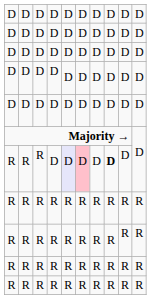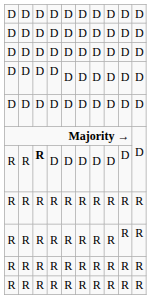(40, 155) normal -> (40, 155) bold
(68, 161) lavender background -> (68, 161) no background
(82, 161) pink background -> (82, 161) no background
(111, 161) bold -> (111, 161) normal
